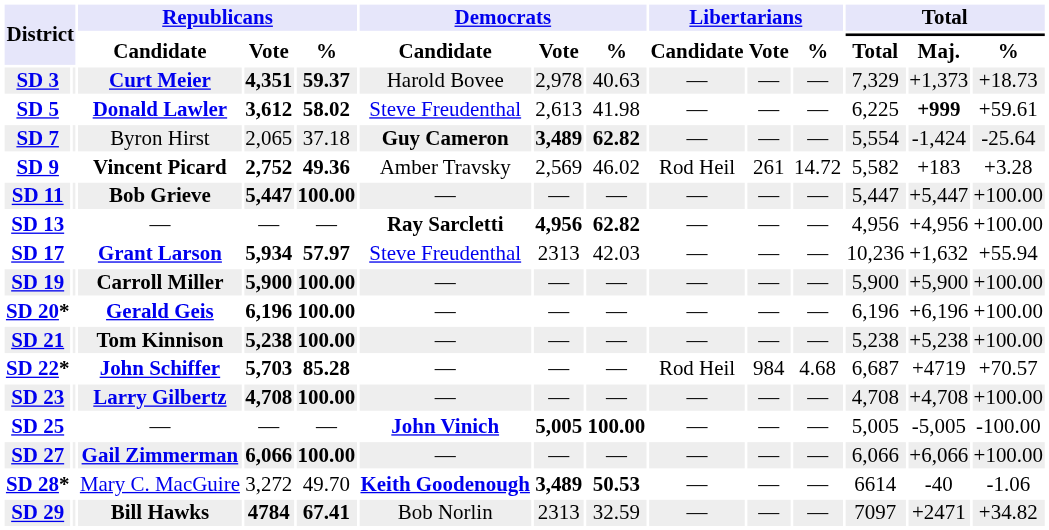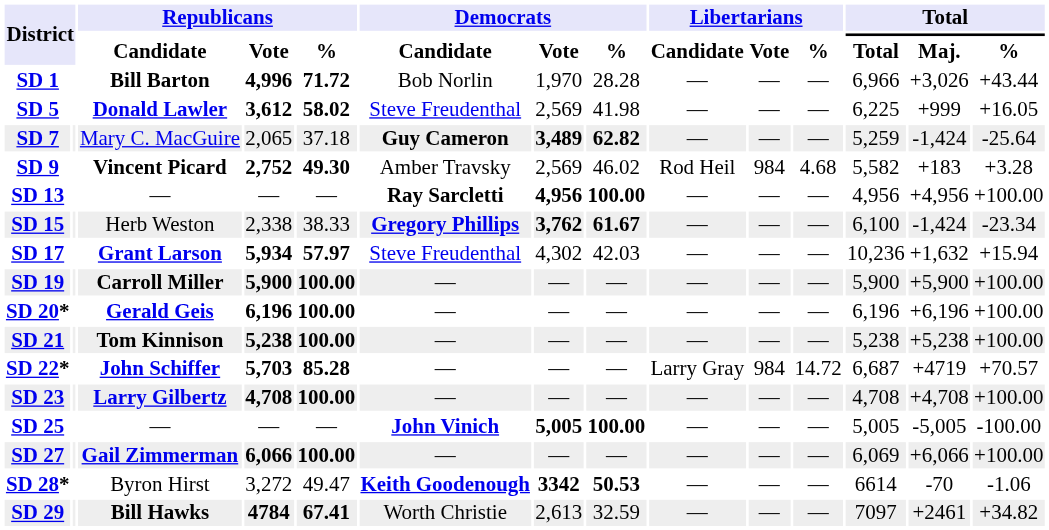+ row: (38, 80)
- row: (38, 80)
(559, 109) 2,613 -> (559, 109) 2,569
(939, 109) bold -> (939, 109) normal
(1008, 109) +59.61 -> (1009, 109) +16.05
(160, 138) Byron Hirst -> (160, 138) Mary C. MacGuire
(875, 138) 5,554 -> (876, 138) 5,259
(326, 166) 49.36 -> (326, 166) 49.30
(769, 166) 261 -> (769, 166) 984
(818, 166) 14.72 -> (818, 166) 4.68
- row: (38, 195)
(616, 224) 62.82 -> (616, 195) 100.00
+ row: (38, 224)
(559, 253) 2313 -> (559, 253) 4,302
(1008, 253) +55.94 -> (1009, 253) +15.94
(697, 368) Rod Heil -> (697, 368) Larry Gray
(818, 368) 4.68 -> (818, 368) 14.72
(875, 455) 6,066 -> (876, 455) 6,069
(160, 483) Mary C. MacGuire -> (160, 483) Byron Hirst
(326, 483) 49.70 -> (326, 483) 49.47
(559, 483) 3,489 -> (559, 483) 3342
(939, 483) -40 -> (939, 483) -70
(445, 512) Bob Norlin -> (445, 512) Worth Christie
(559, 512) 2313 -> (559, 512) 2,613
(939, 512) +2471 -> (939, 512) +2461
